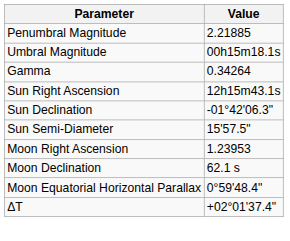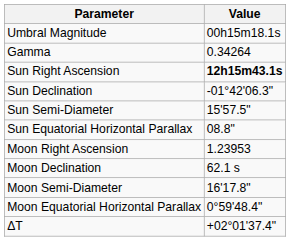- row: (67, 33)
(244, 91) normal -> (245, 71) bold
+ row: (100, 129)
+ row: (65, 187)
